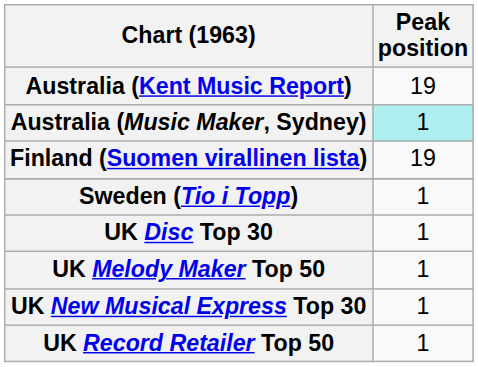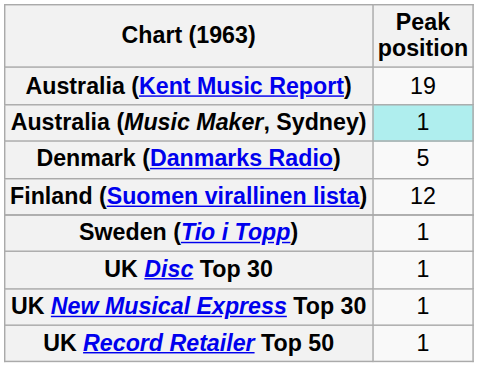+ row: (189, 159)
(423, 159) 19 -> (423, 196) 12
- row: (189, 269)
